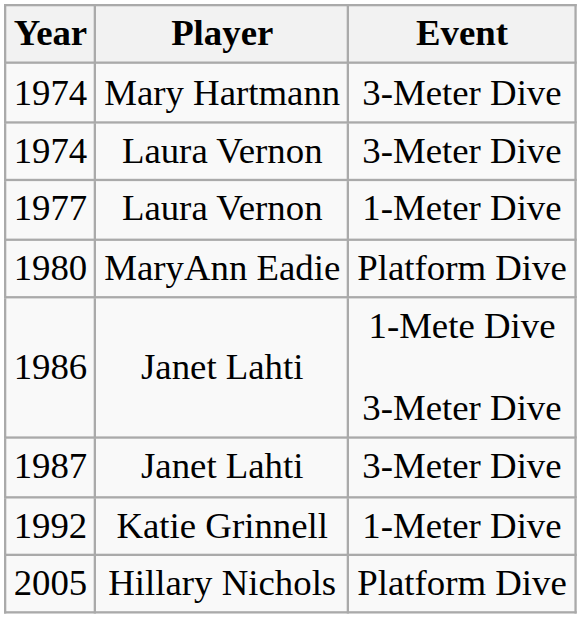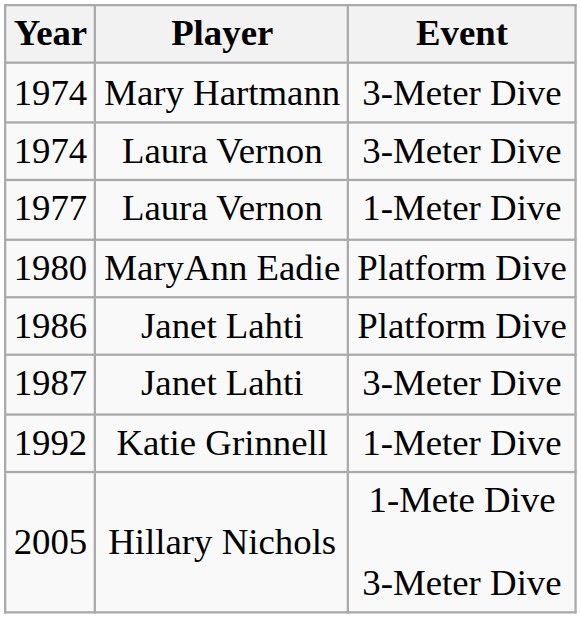(462, 366) 1-Mete Dive 3-Meter Dive -> (462, 325) Platform Dive
(462, 583) Platform Dive -> (462, 541) 1-Mete Dive 3-Meter Dive
